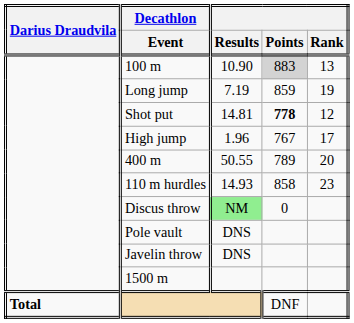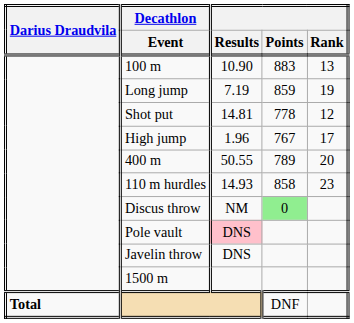(285, 67) lightgrey background -> (285, 67) no background
(285, 114) bold -> (285, 114) normal
(237, 208) lightgreen background -> (237, 208) no background
(285, 208) no background -> (285, 208) lightgreen background
(237, 232) no background -> (237, 232) pink background
